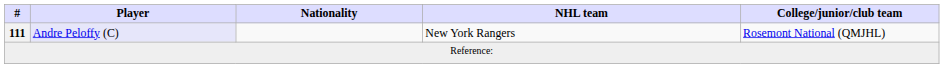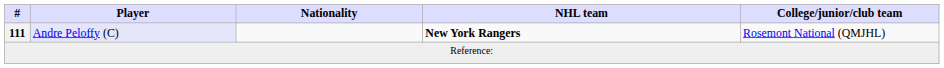(470, 32) normal -> (473, 32) bold
